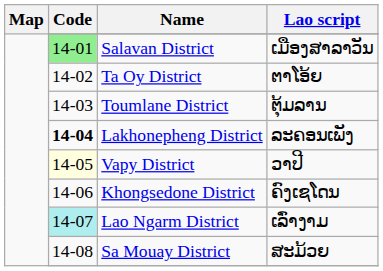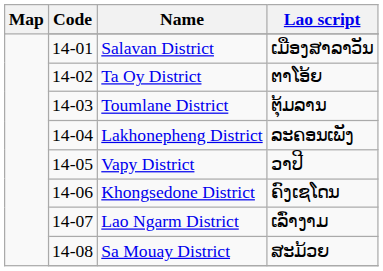(73, 48) lightgreen background -> (73, 48) no background
(73, 135) bold -> (73, 135) normal
(73, 164) lightyellow background -> (73, 164) no background
(73, 222) paleturquoise background -> (73, 222) no background
